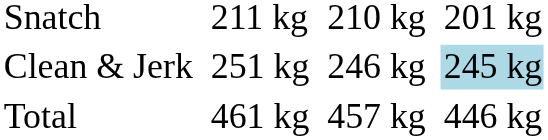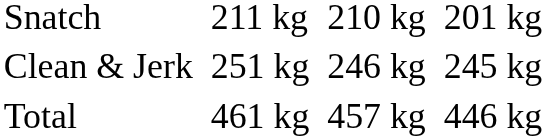(493, 66) lightblue background -> (493, 66) no background
